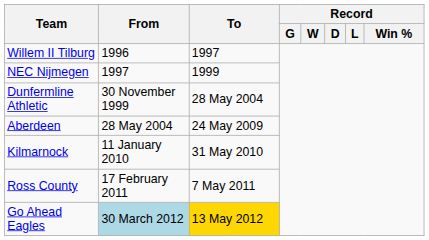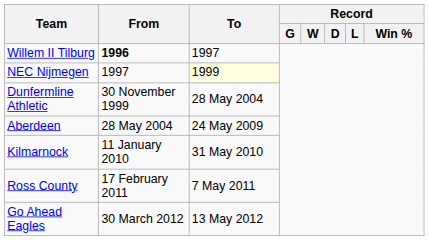(115, 53) normal -> (115, 53) bold
(206, 72) no background -> (206, 72) lightyellow background
(143, 219) lightblue background -> (143, 219) no background
(227, 219) gold background -> (227, 219) no background
